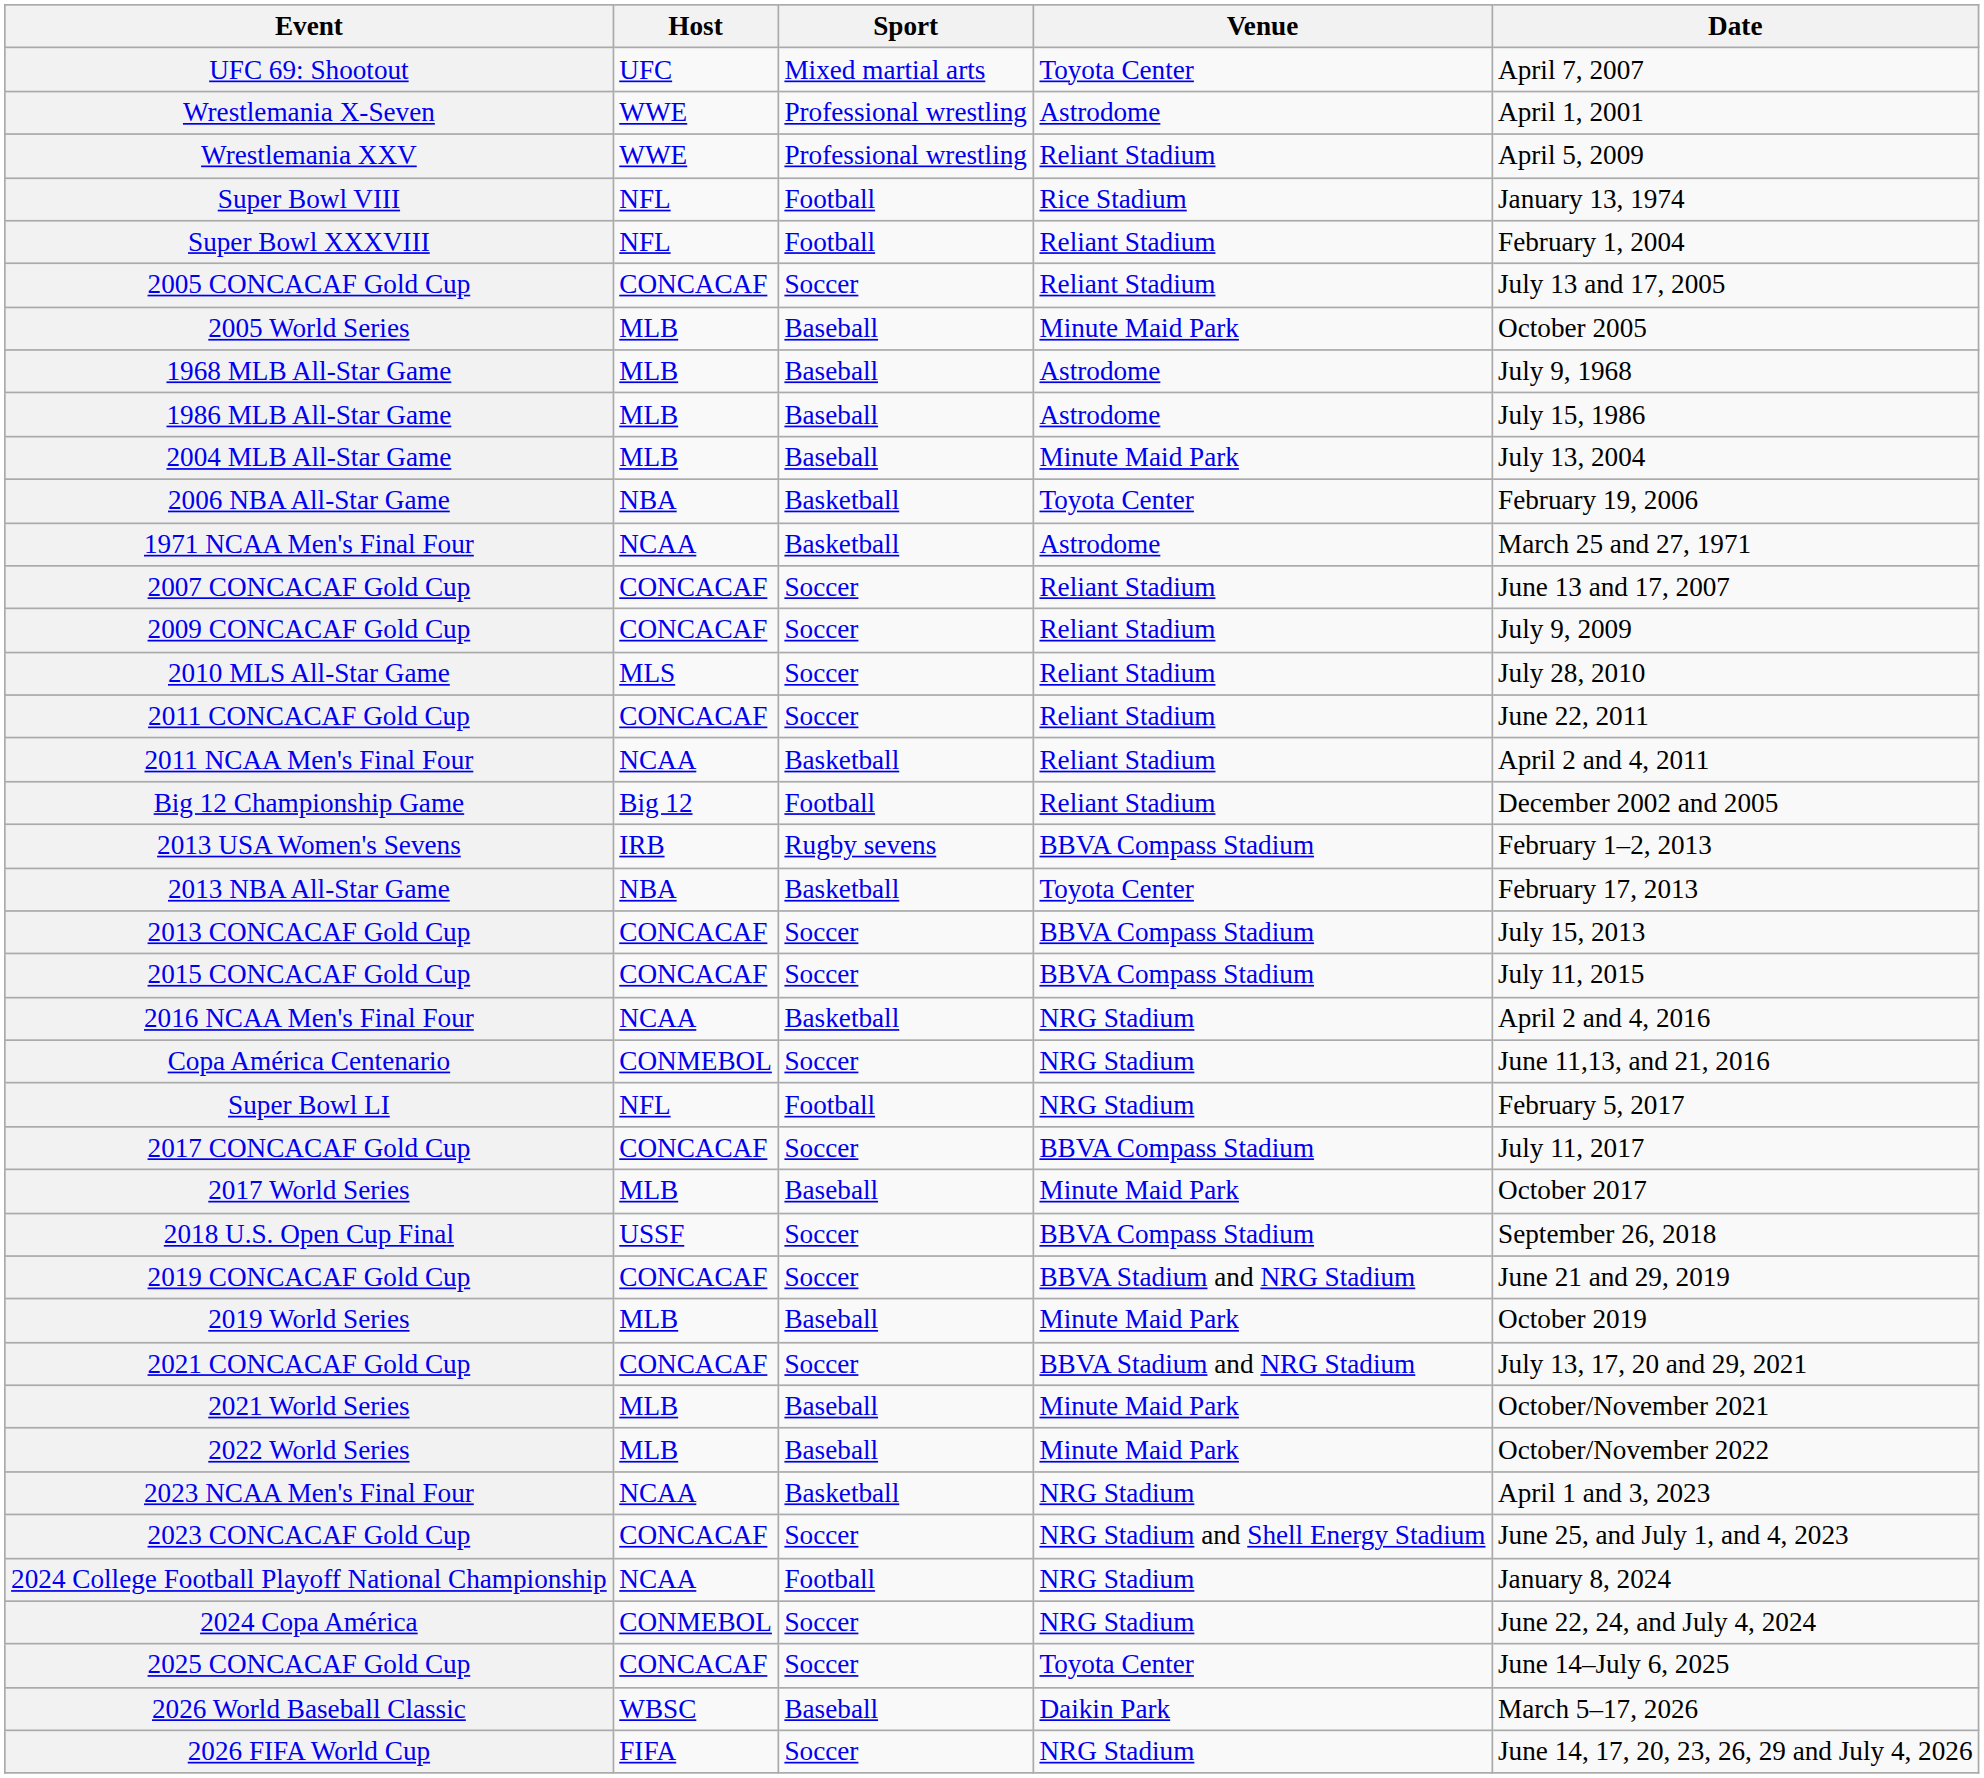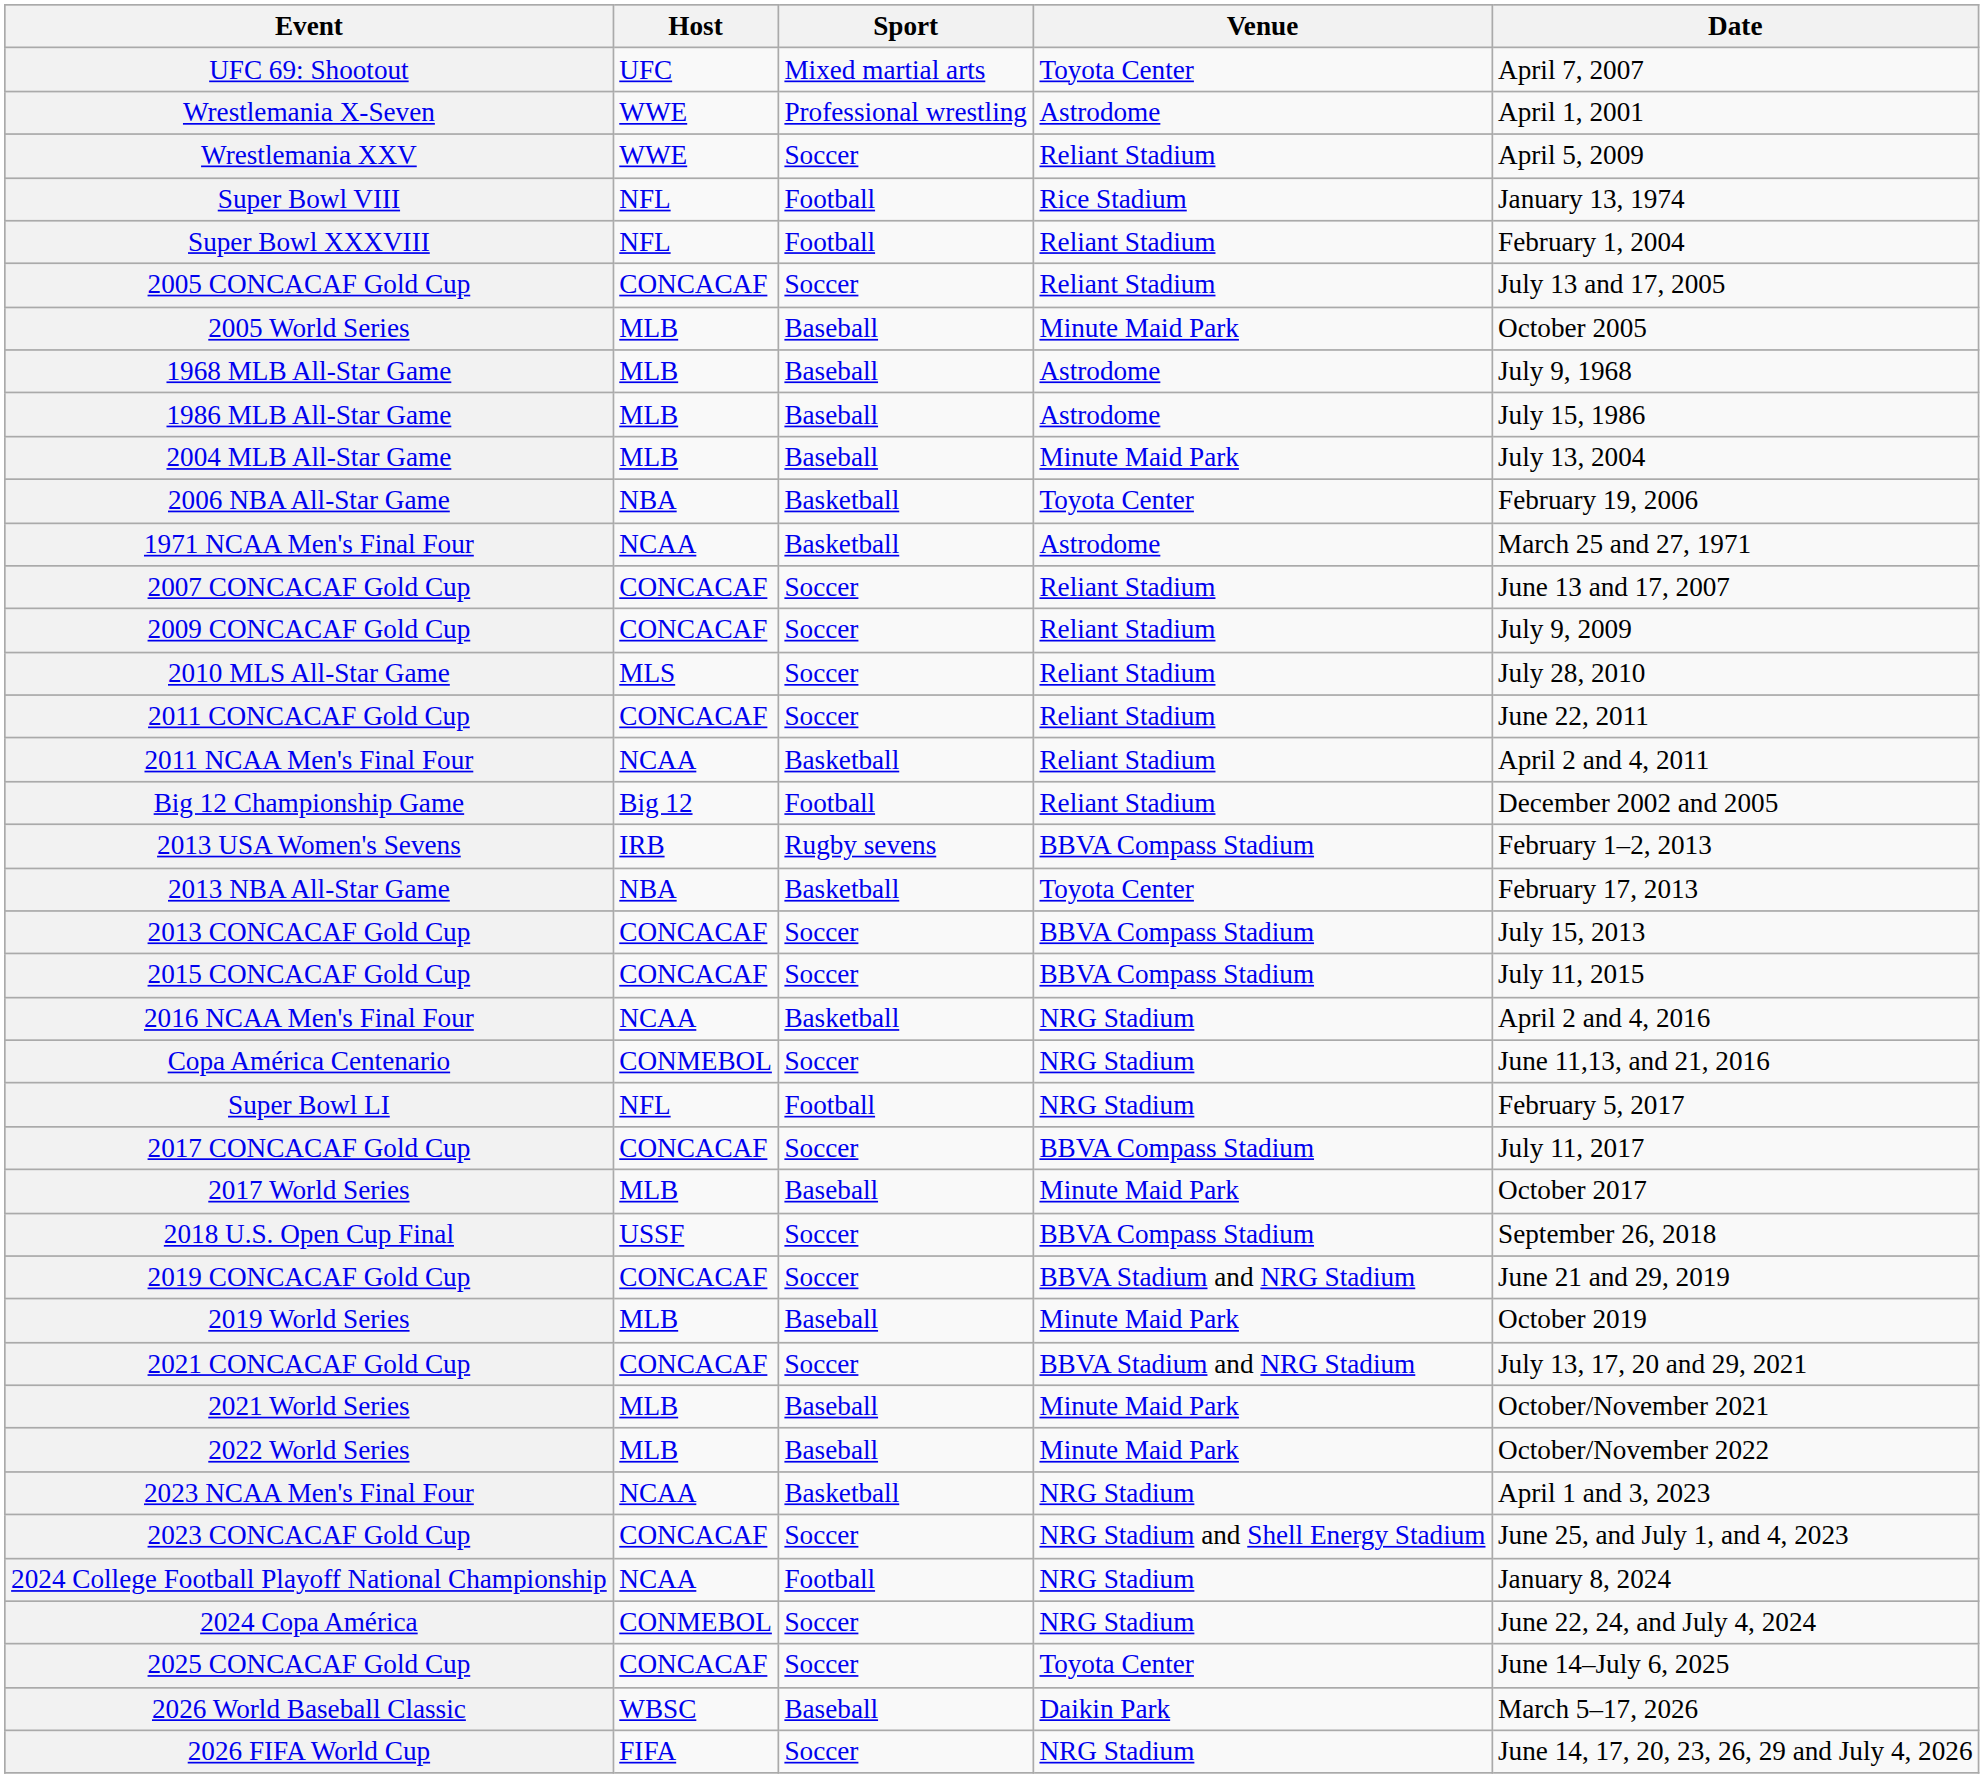(906, 155) Professional wrestling -> (821, 155) Soccer
